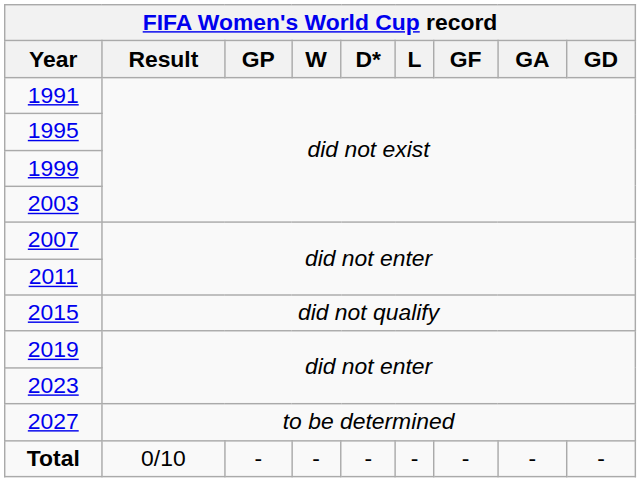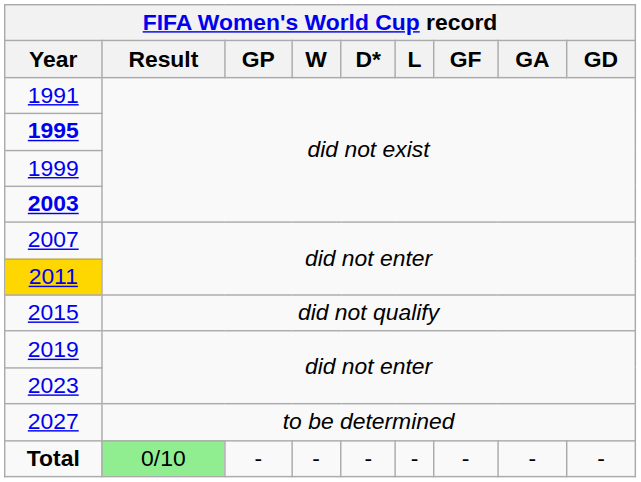(53, 131) normal -> (53, 131) bold
(53, 204) normal -> (53, 204) bold
(53, 276) no background -> (53, 276) gold background
(163, 458) no background -> (163, 458) lightgreen background
